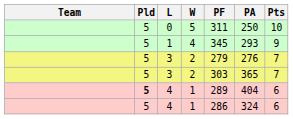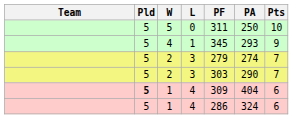columns swapped: (192, 12) <-> (169, 12)
(250, 59) 276 -> (250, 59) 274
(250, 75) 365 -> (250, 75) 290
(219, 91) 289 -> (219, 91) 309
